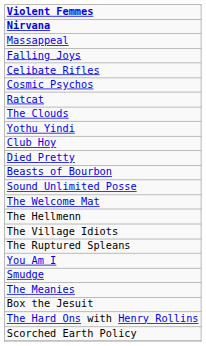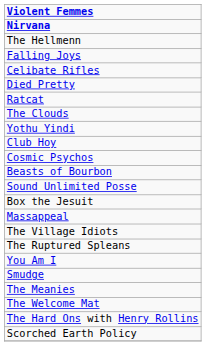(38, 40) Massappeal -> (44, 40) The Hellmenn
(50, 84) Cosmic Psychos -> (41, 84) Died Pretty
(41, 158) Died Pretty -> (50, 158) Cosmic Psychos
(53, 202) The Welcome Mat -> (50, 202) Box the Jesuit
(44, 216) The Hellmenn -> (38, 216) Massappeal
(50, 304) Box the Jesuit -> (53, 304) The Welcome Mat
